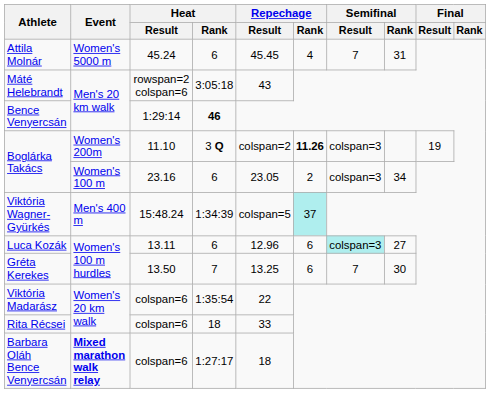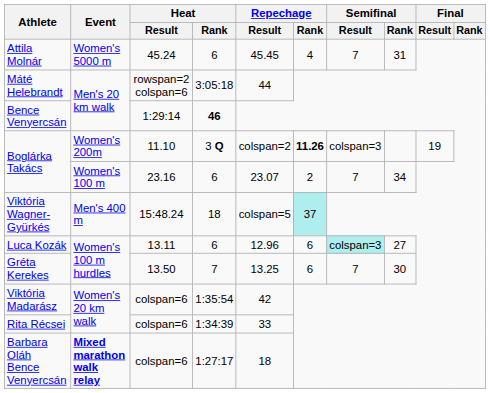(265, 86) 43 -> (265, 86) 44
(265, 177) 23.05 -> (265, 177) 23.07
(355, 177) colspan=3 -> (355, 177) 7
(214, 214) 1:34:39 -> (214, 214) 18
(265, 300) 22 -> (265, 300) 42
(214, 324) 18 -> (214, 324) 1:34:39
